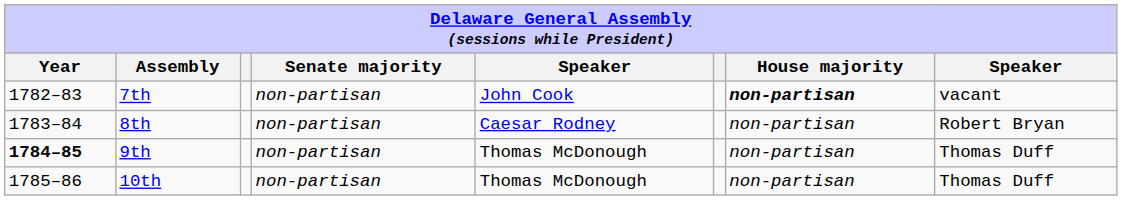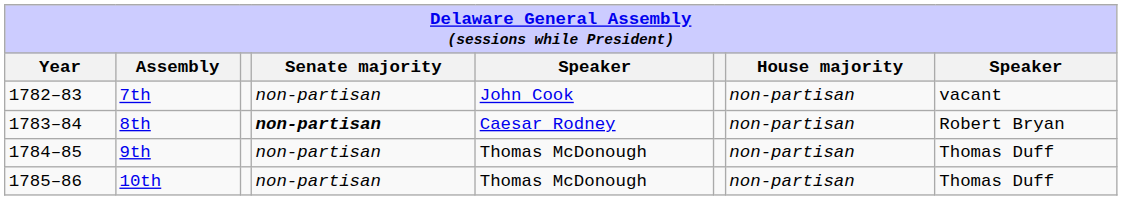(792, 96) bold -> (792, 96) normal
(318, 124) normal -> (318, 124) bold
(45, 153) bold -> (45, 153) normal
